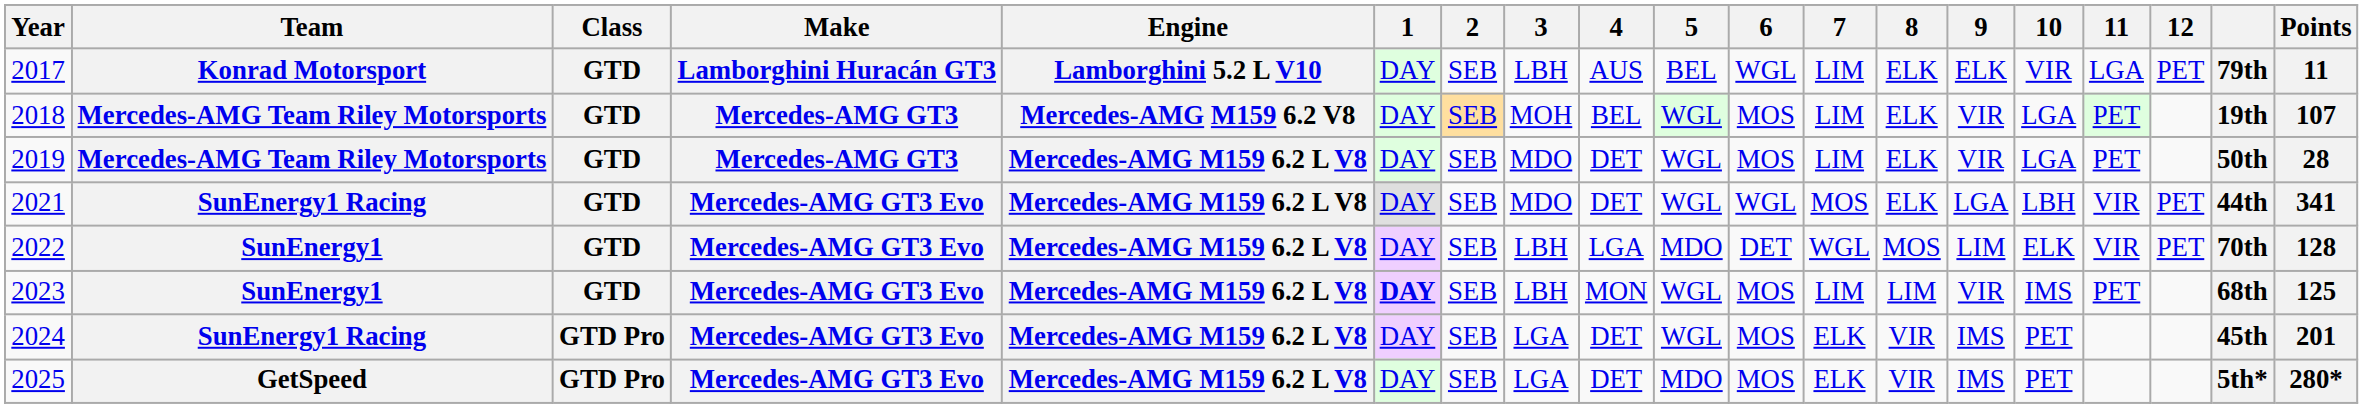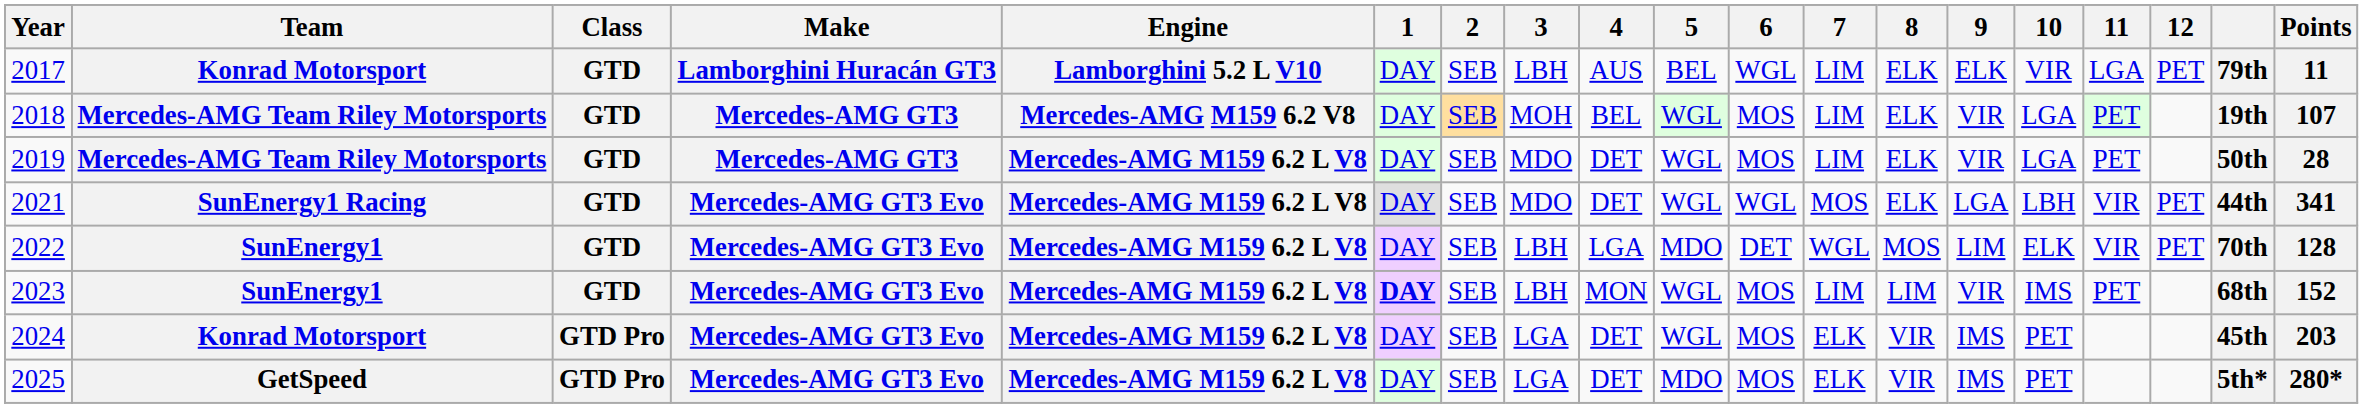(2316, 291) 125 -> (2316, 291) 152
(312, 335) SunEnergy1 Racing -> (312, 335) Konrad Motorsport
(2316, 335) 201 -> (2316, 335) 203
